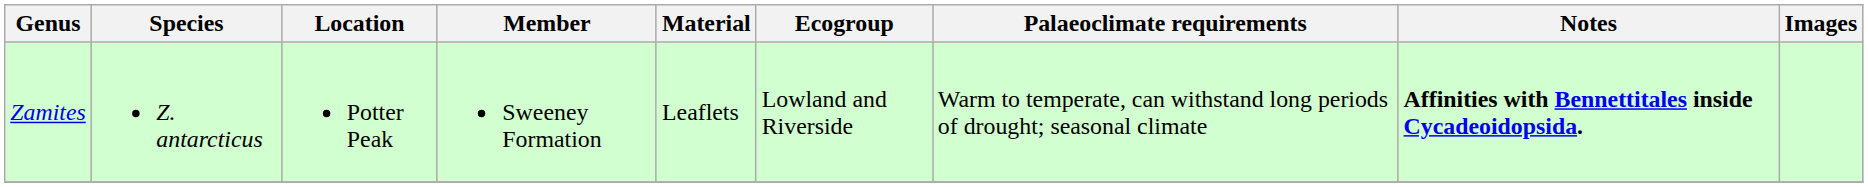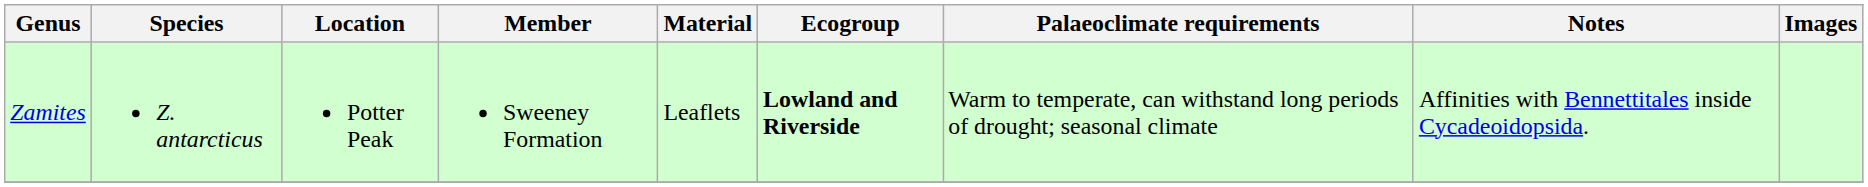(824, 111) normal -> (830, 111) bold
(1578, 111) bold -> (1585, 111) normal
